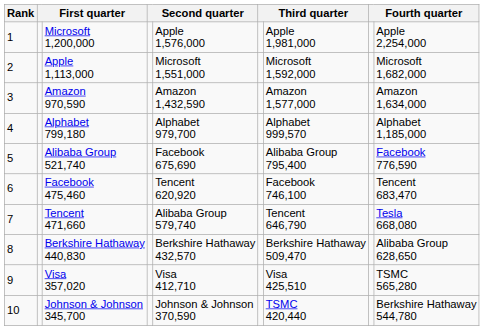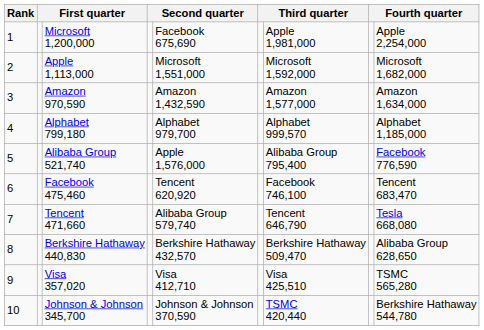(180, 37) Apple 1,576,000 -> (180, 37) Facebook 675,690
(180, 158) Facebook 675,690 -> (180, 158) Apple 1,576,000
